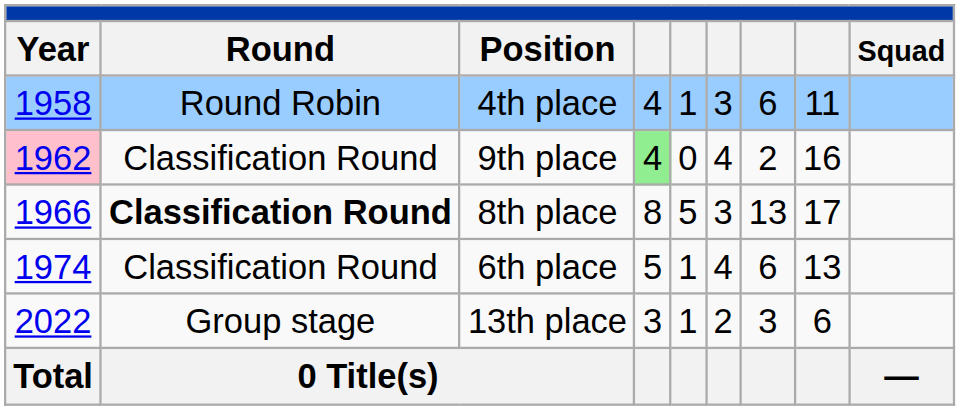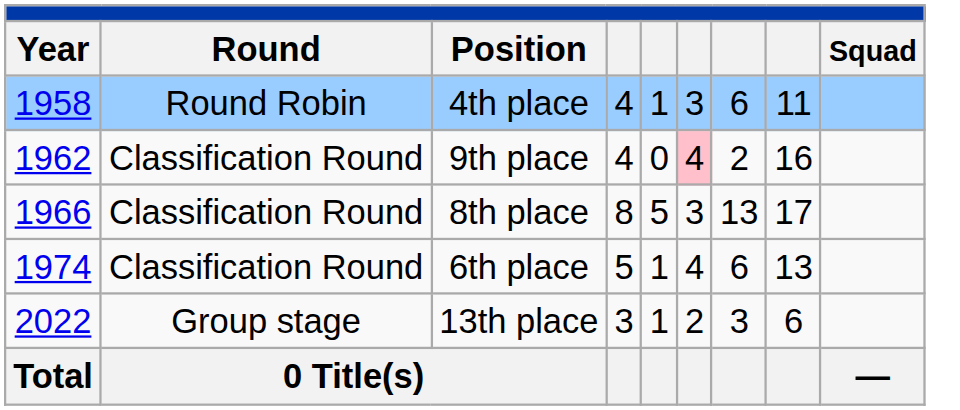(53, 158) pink background -> (53, 158) no background
(653, 158) lightgreen background -> (624, 158) no background
(723, 158) no background -> (694, 158) pink background
(280, 213) bold -> (266, 213) normal
